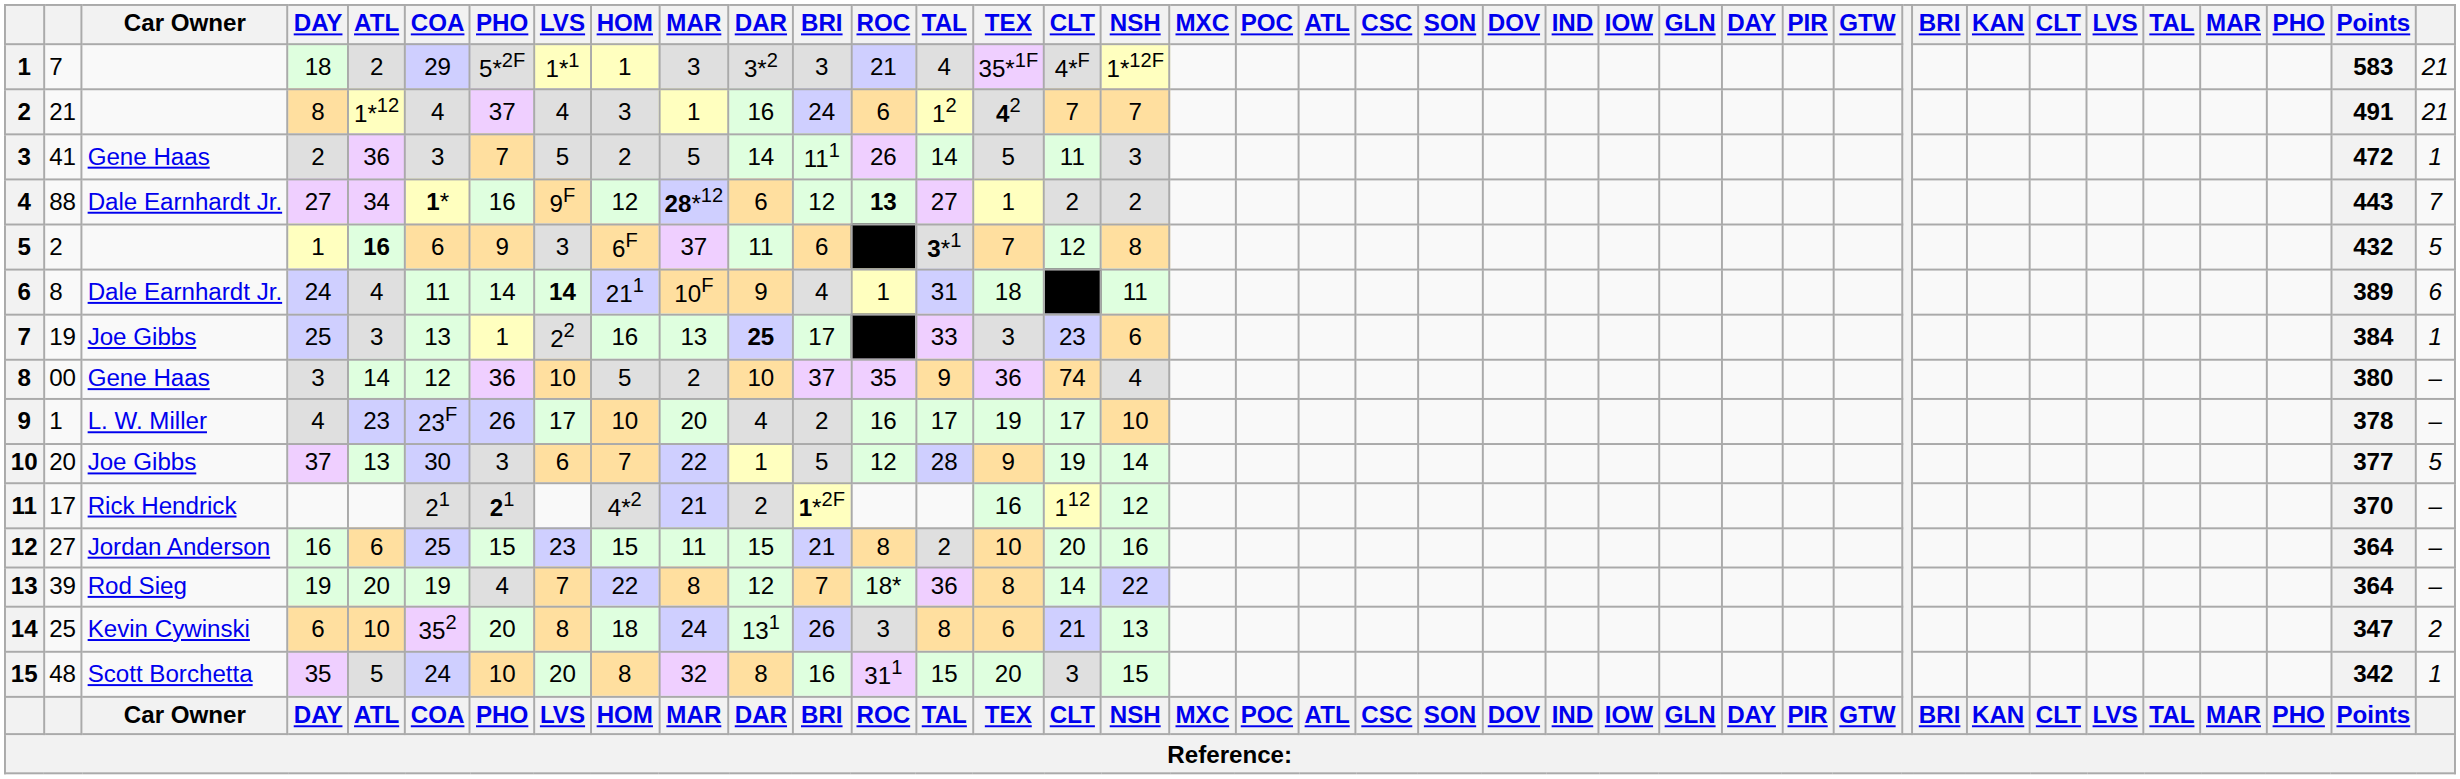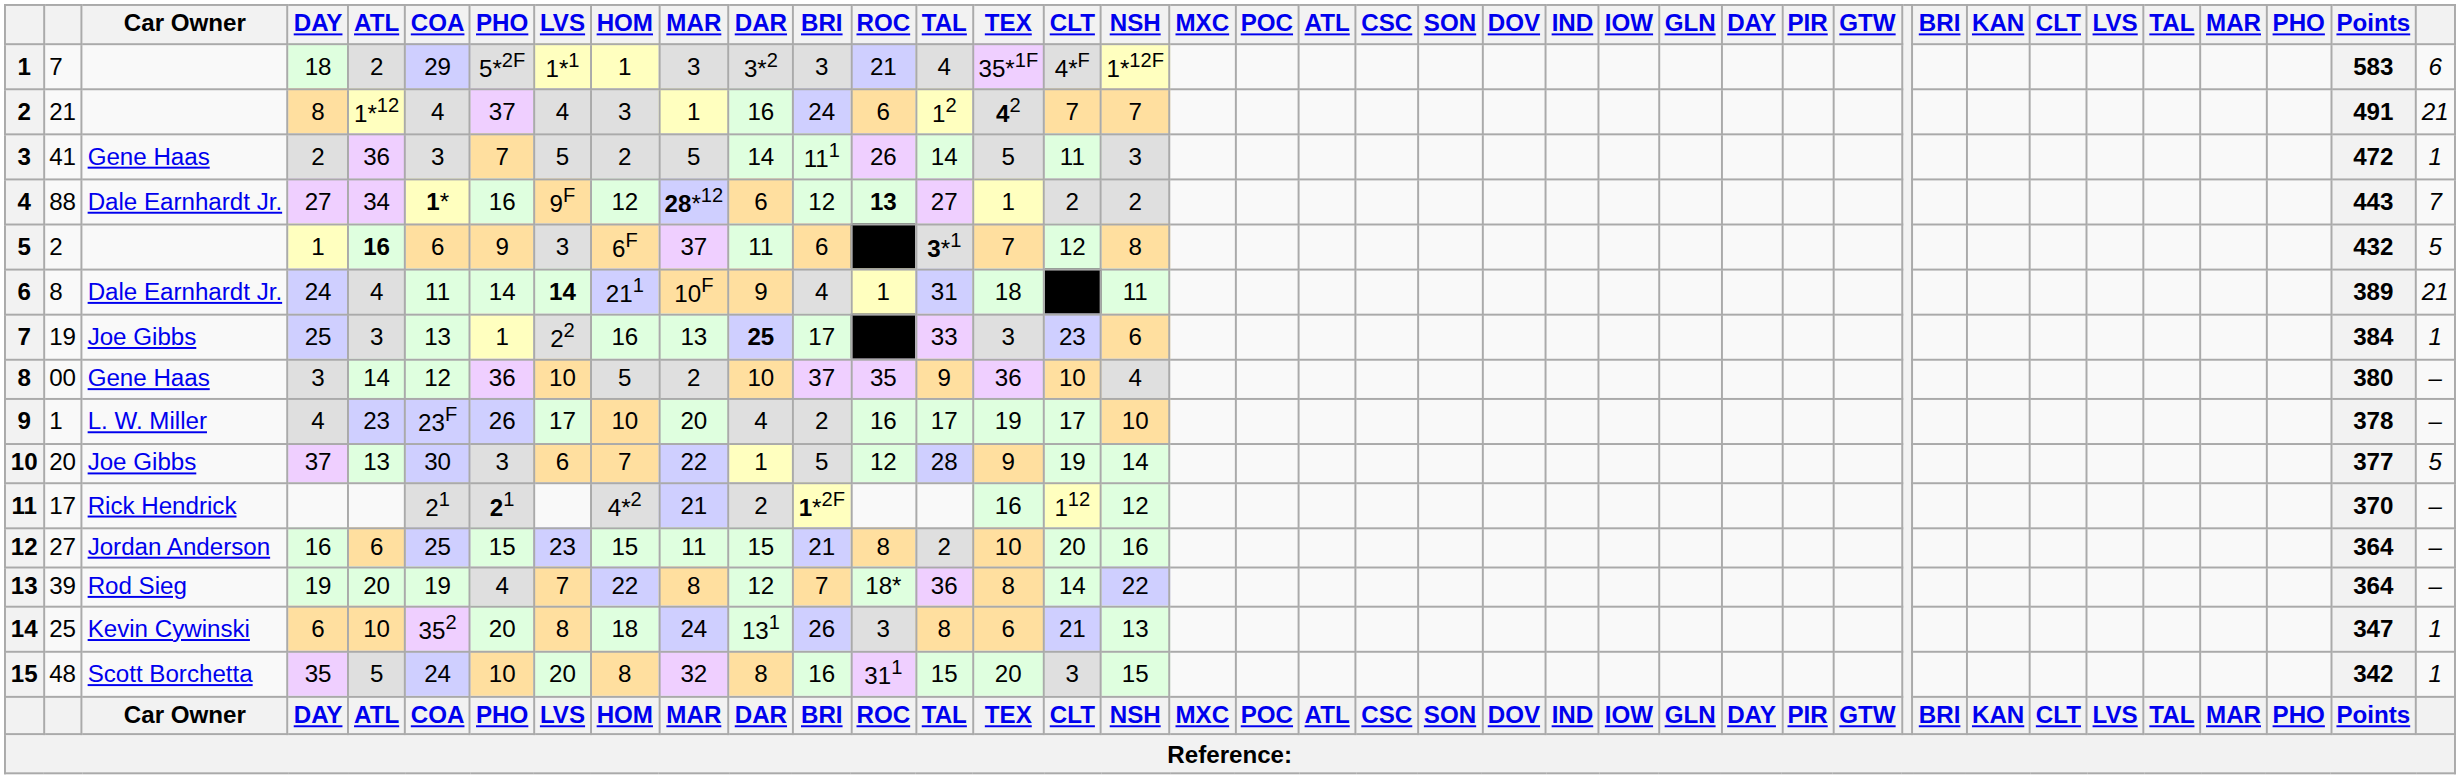(2435, 67) 21 -> (2435, 67) 6
(2435, 292) 6 -> (2435, 292) 21
(1072, 379) 74 -> (1072, 379) 10
(2435, 629) 2 -> (2435, 629) 1
